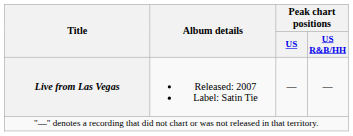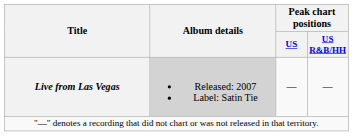(213, 92) no background -> (213, 92) lightgrey background
